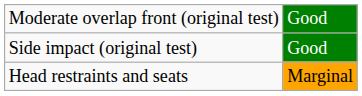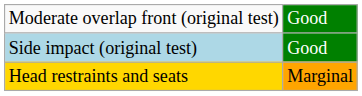(103, 47) no background -> (103, 47) lightblue background
(98, 76) no background -> (98, 76) gold background
